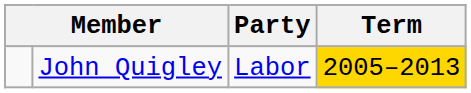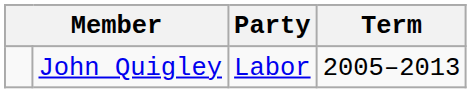(392, 67) gold background -> (392, 67) no background
